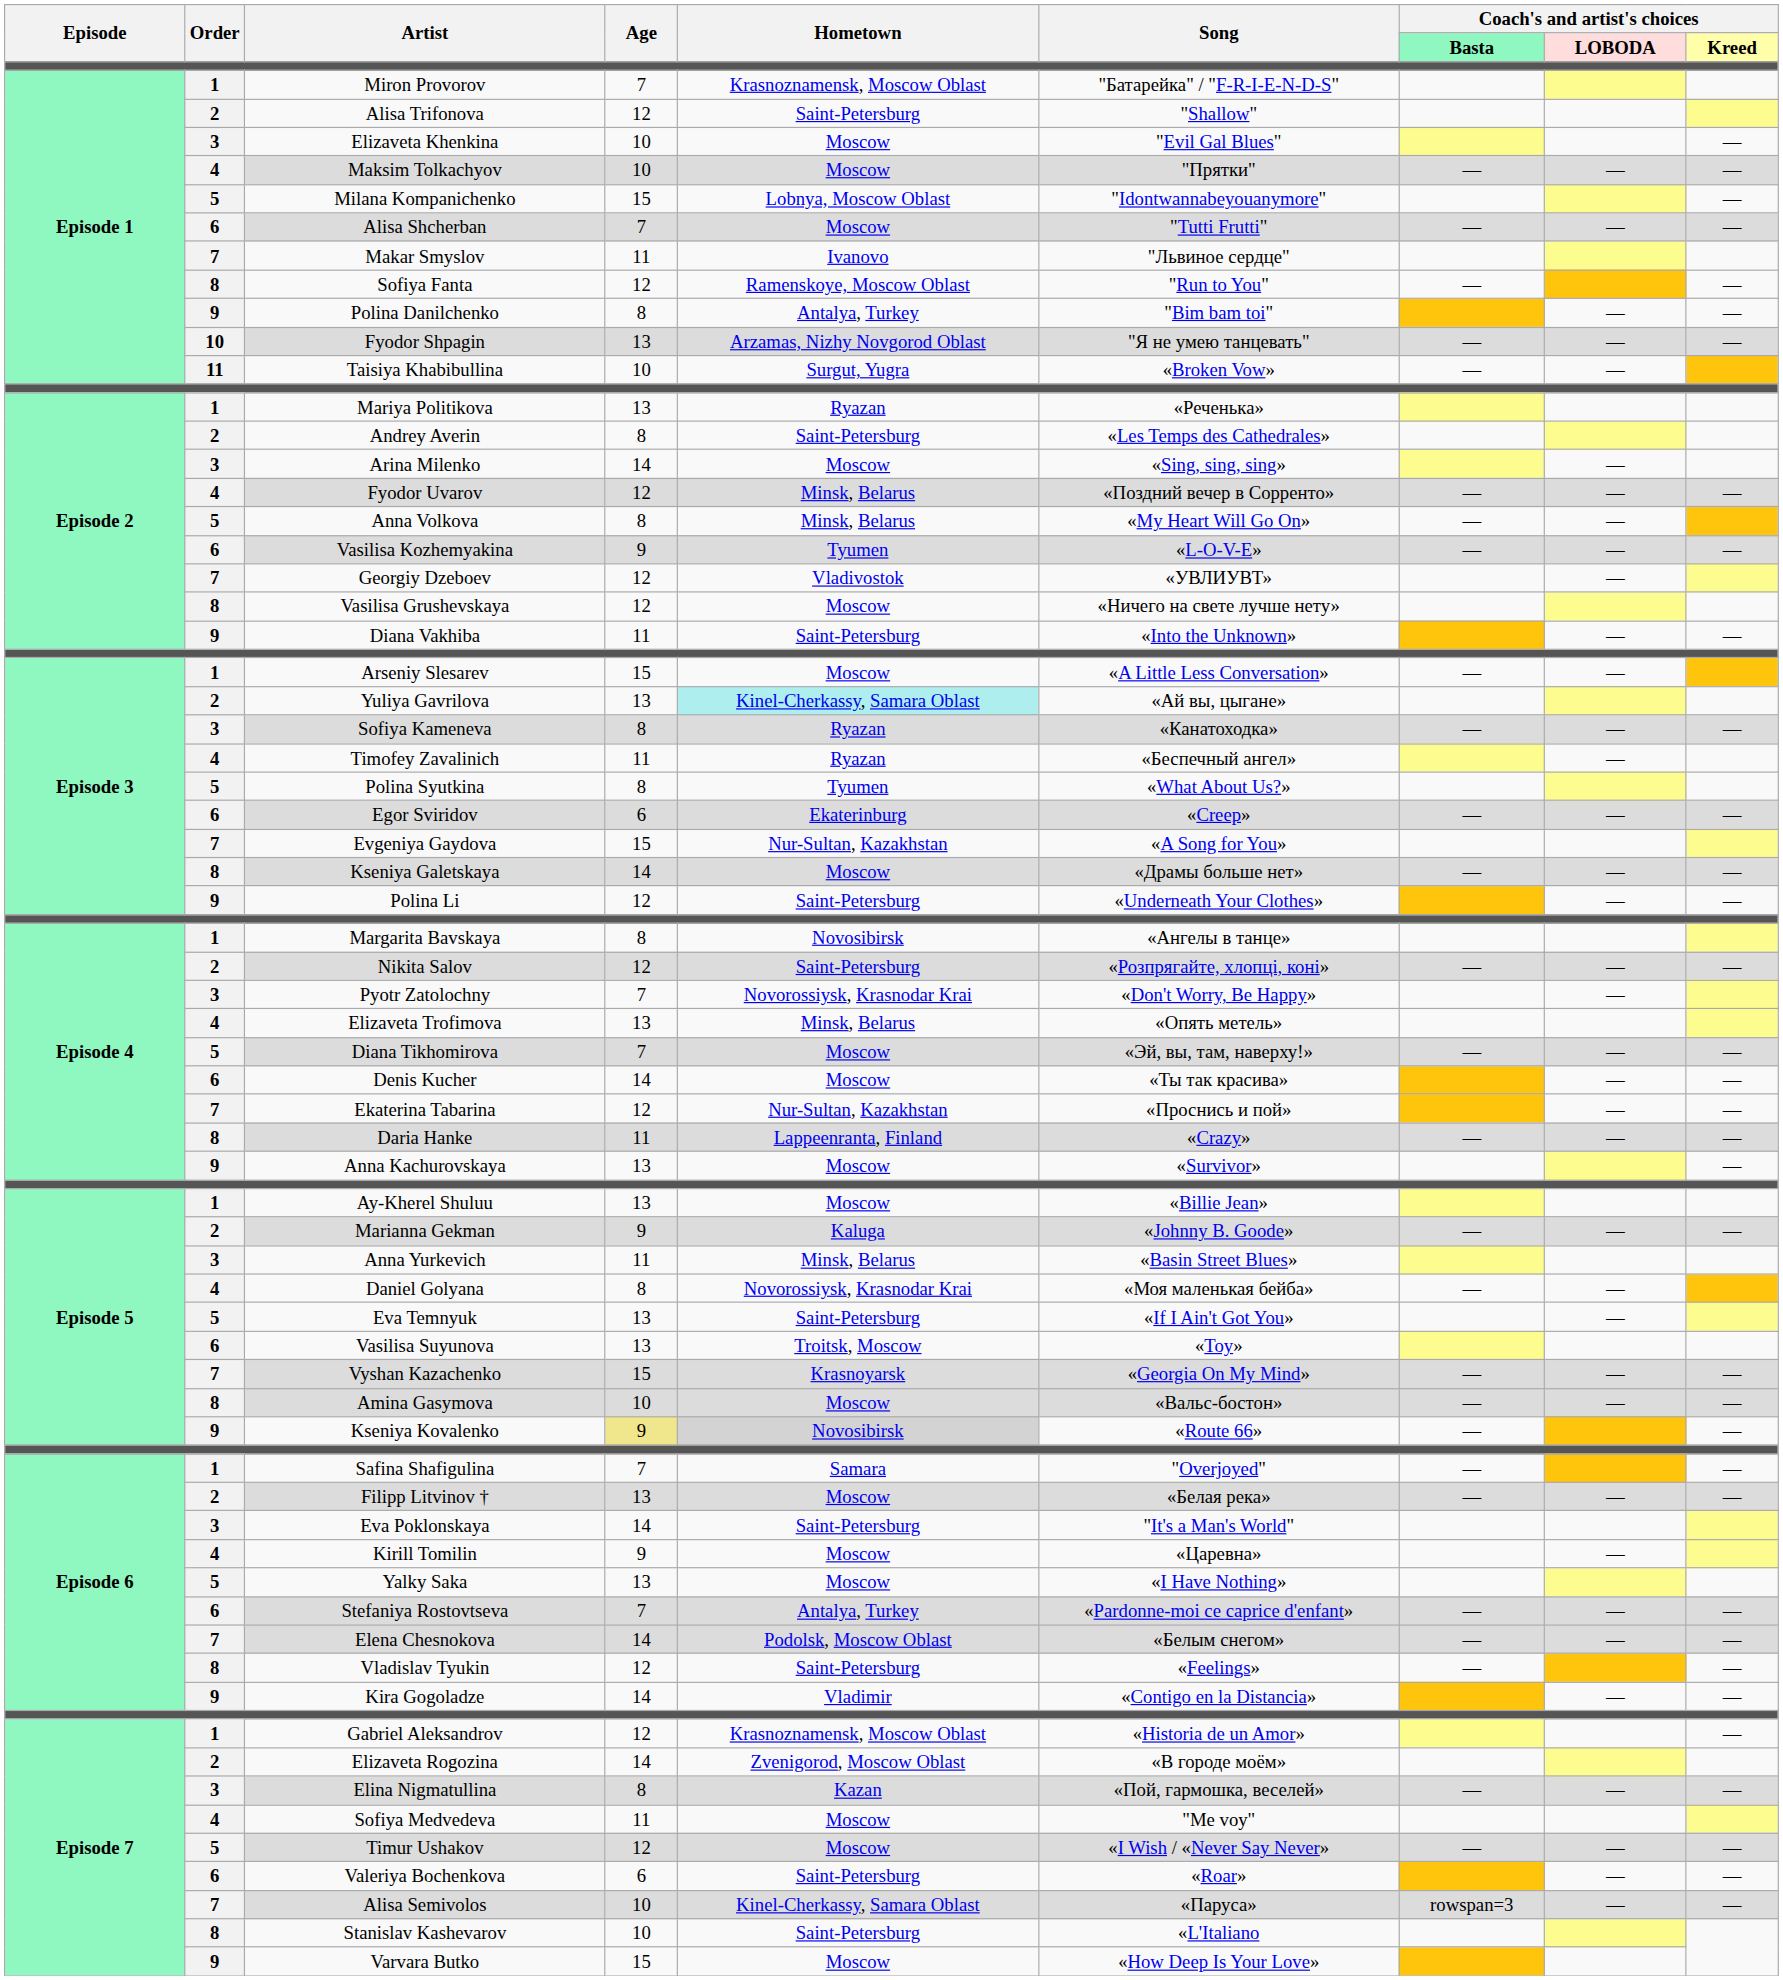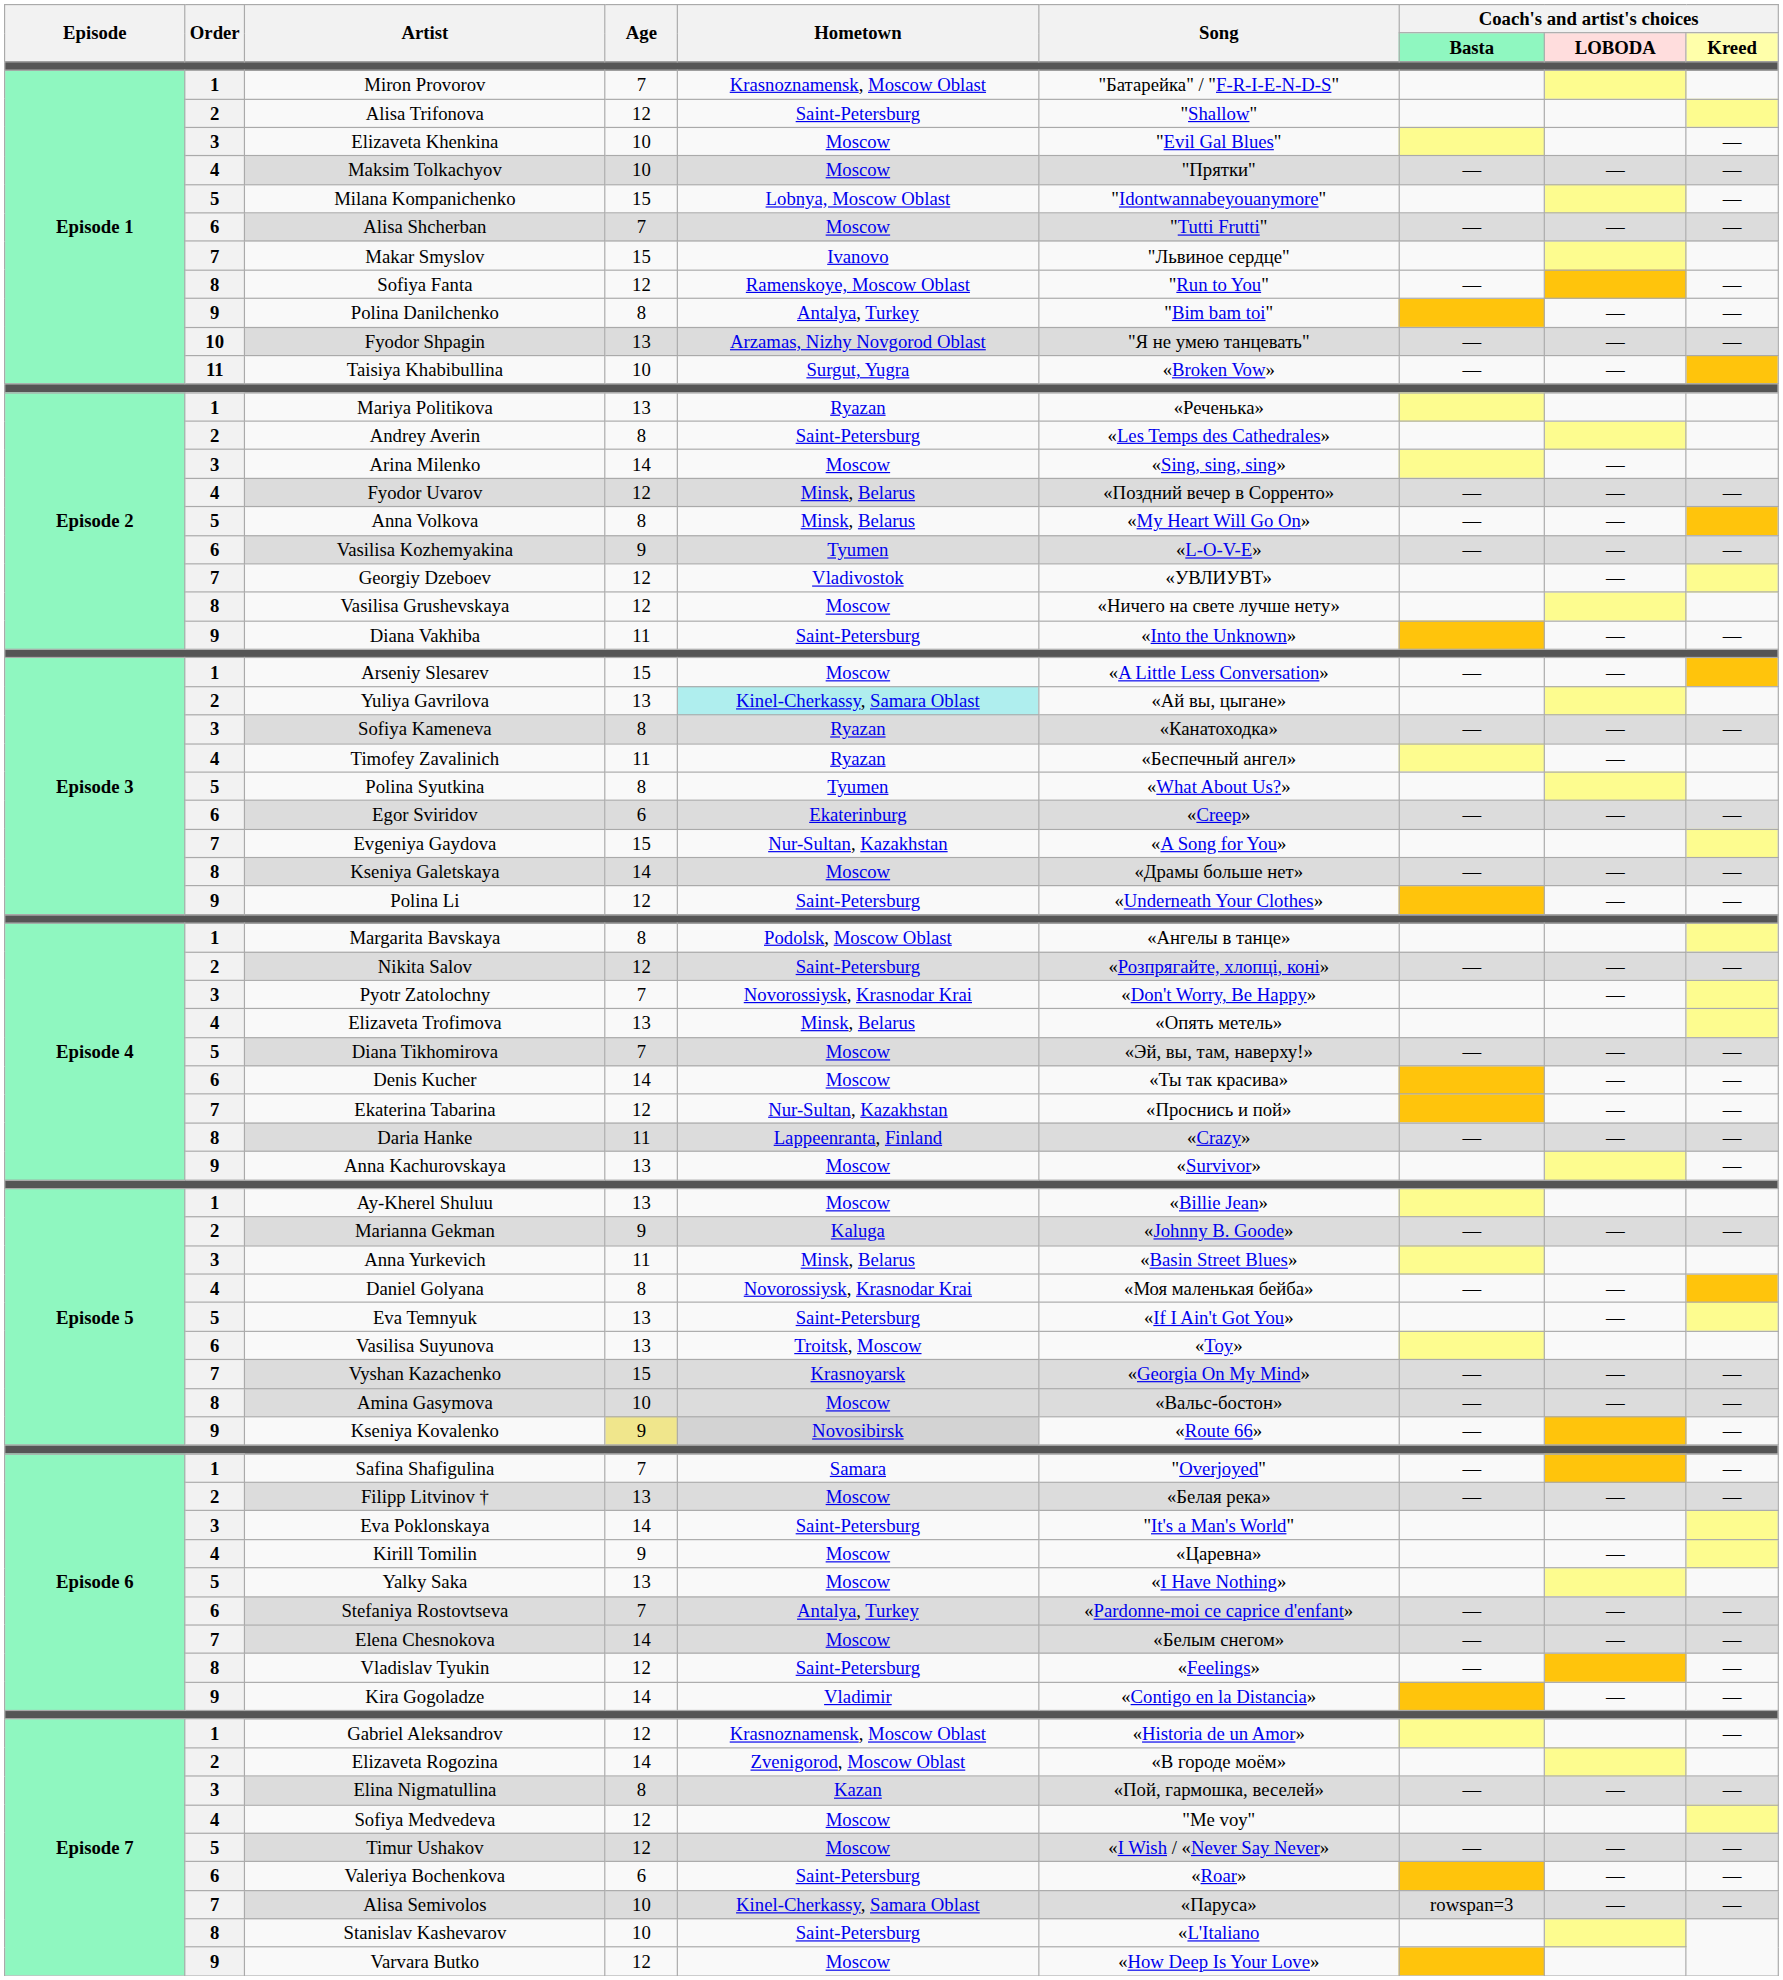(641, 256) 11 -> (641, 256) 15
(858, 937) Novosibirsk -> (858, 937) Podolsk, Moscow Oblast
(858, 1639) Podolsk, Moscow Oblast -> (858, 1639) Moscow
(641, 1819) 11 -> (641, 1819) 12
(641, 1961) 15 -> (641, 1961) 12
